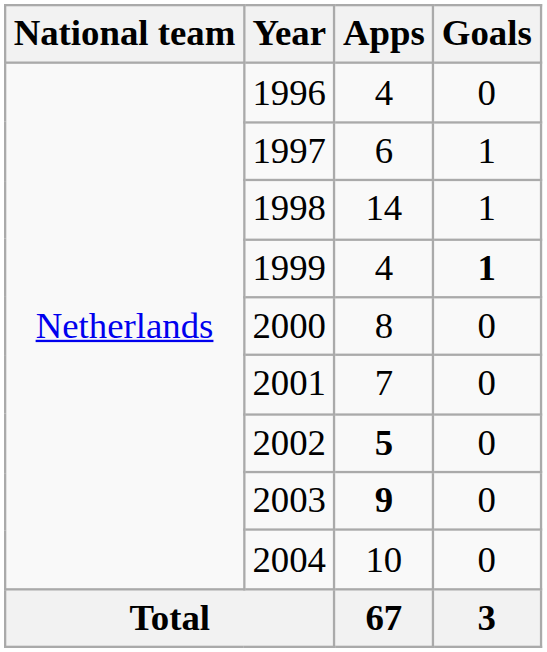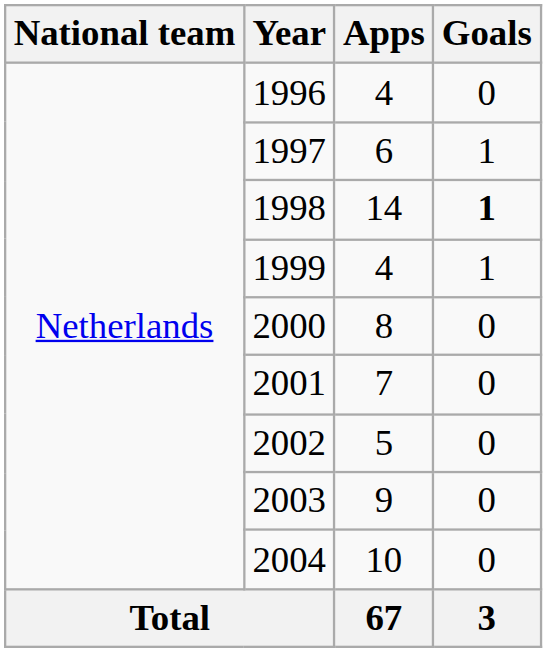(487, 208) normal -> (487, 208) bold
(487, 267) bold -> (487, 267) normal
(384, 442) bold -> (384, 442) normal
(384, 500) bold -> (384, 500) normal
